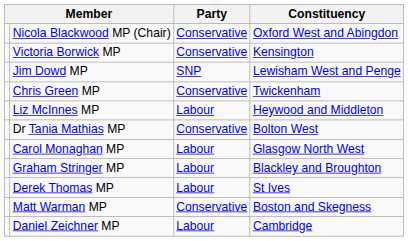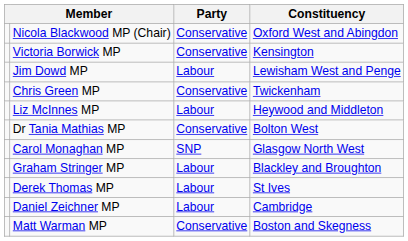(189, 71) SNP -> (195, 71) Labour
(195, 149) Labour -> (189, 149) SNP
rows swapped: (60, 206) <-> (66, 226)
